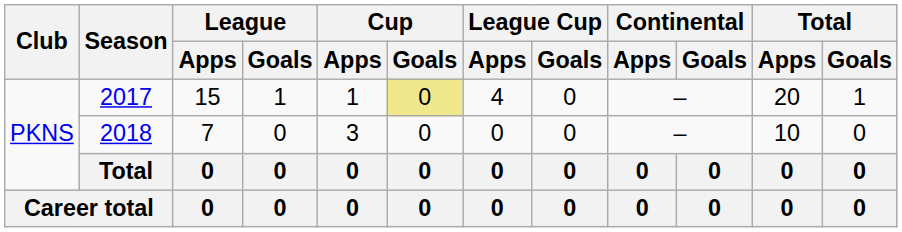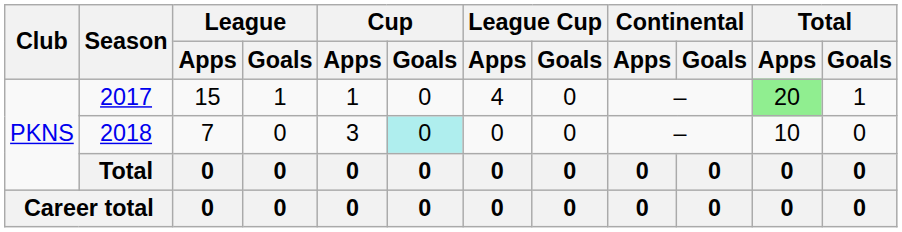(425, 97) khaki background -> (425, 97) no background
(787, 97) no background -> (787, 97) lightgreen background
(425, 134) no background -> (425, 134) paleturquoise background
